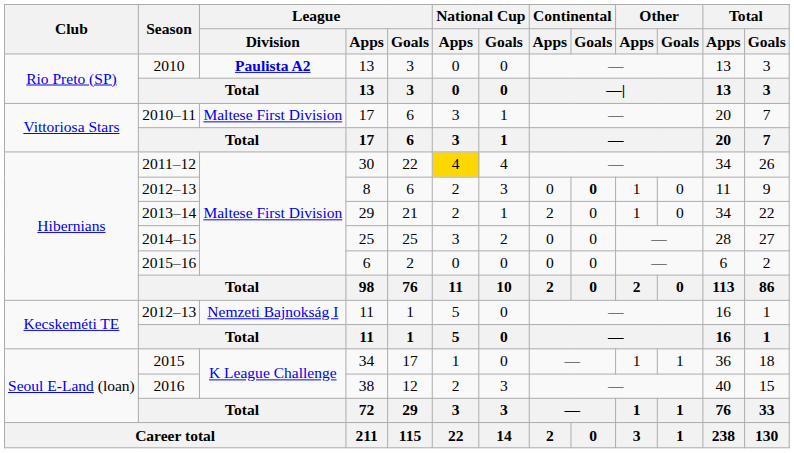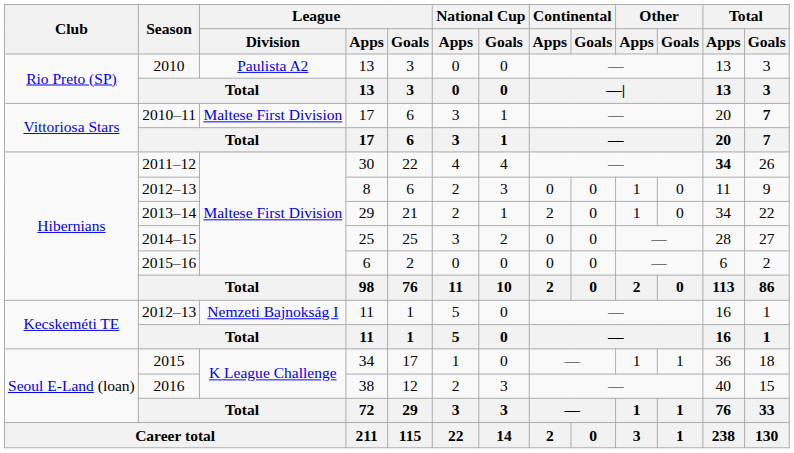(273, 66) bold -> (273, 66) normal
(767, 115) normal -> (767, 115) bold
(456, 164) gold background -> (456, 164) no background
(723, 164) normal -> (723, 164) bold
(593, 189) bold -> (593, 189) normal
